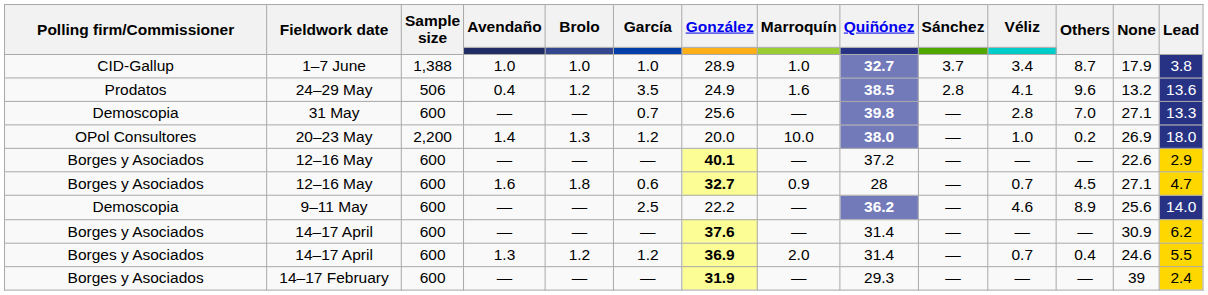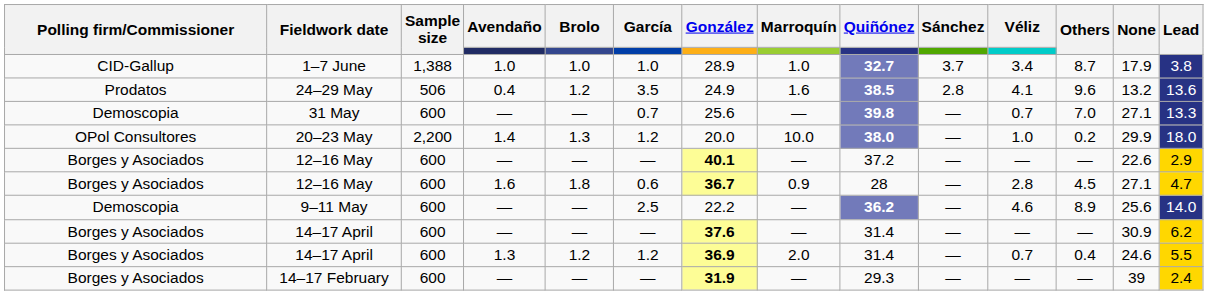(1022, 113) 2.8 -> (1022, 113) 0.7
(1137, 137) 26.9 -> (1137, 137) 29.9
(720, 184) 32.7 -> (720, 184) 36.7
(1022, 184) 0.7 -> (1022, 184) 2.8
